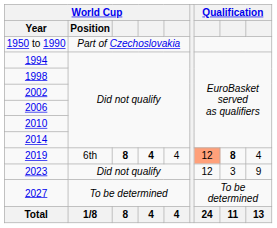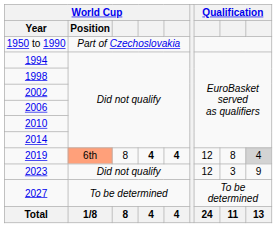(90, 156) no background -> (90, 156) lightsalmon background
(125, 156) bold -> (125, 156) normal
(177, 156) normal -> (177, 156) bold
(207, 156) lightsalmon background -> (207, 156) no background
(233, 156) bold -> (233, 156) normal
(259, 156) no background -> (259, 156) lightgrey background
